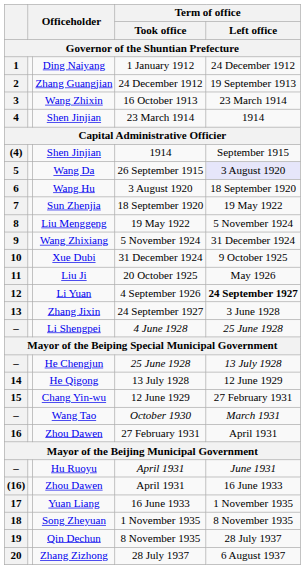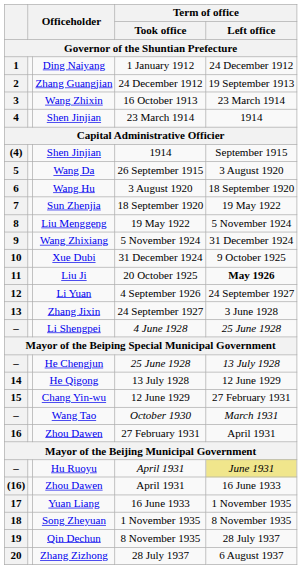(253, 170) lavender background -> (251, 170) no background
(253, 275) normal -> (251, 275) bold
(253, 293) bold -> (251, 293) normal
(253, 468) no background -> (251, 468) khaki background
